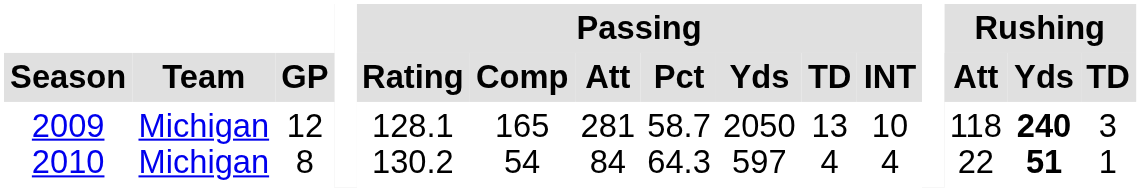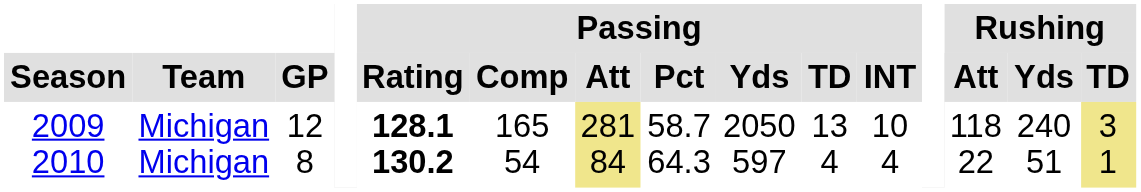(413, 144) normal -> (413, 144) bold
(608, 144) no background -> (608, 144) khaki background
(1044, 144) bold -> (1044, 144) normal
(1108, 144) no background -> (1108, 144) khaki background
